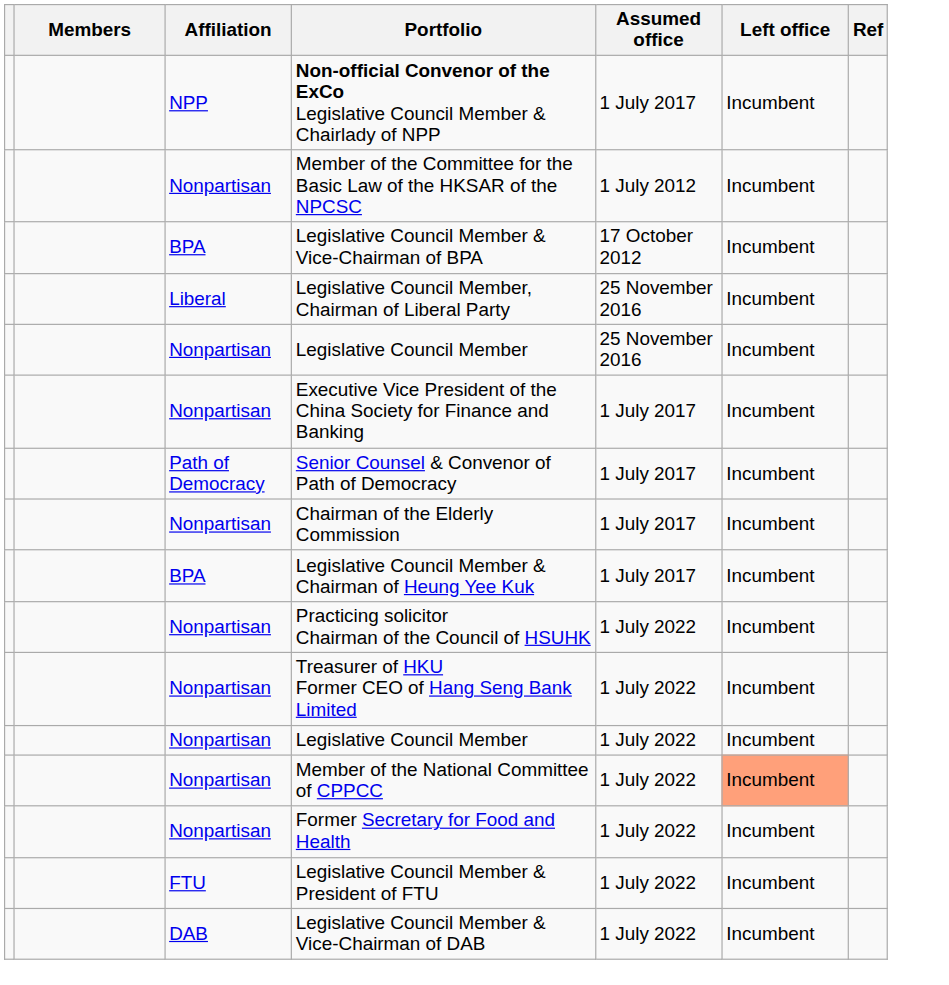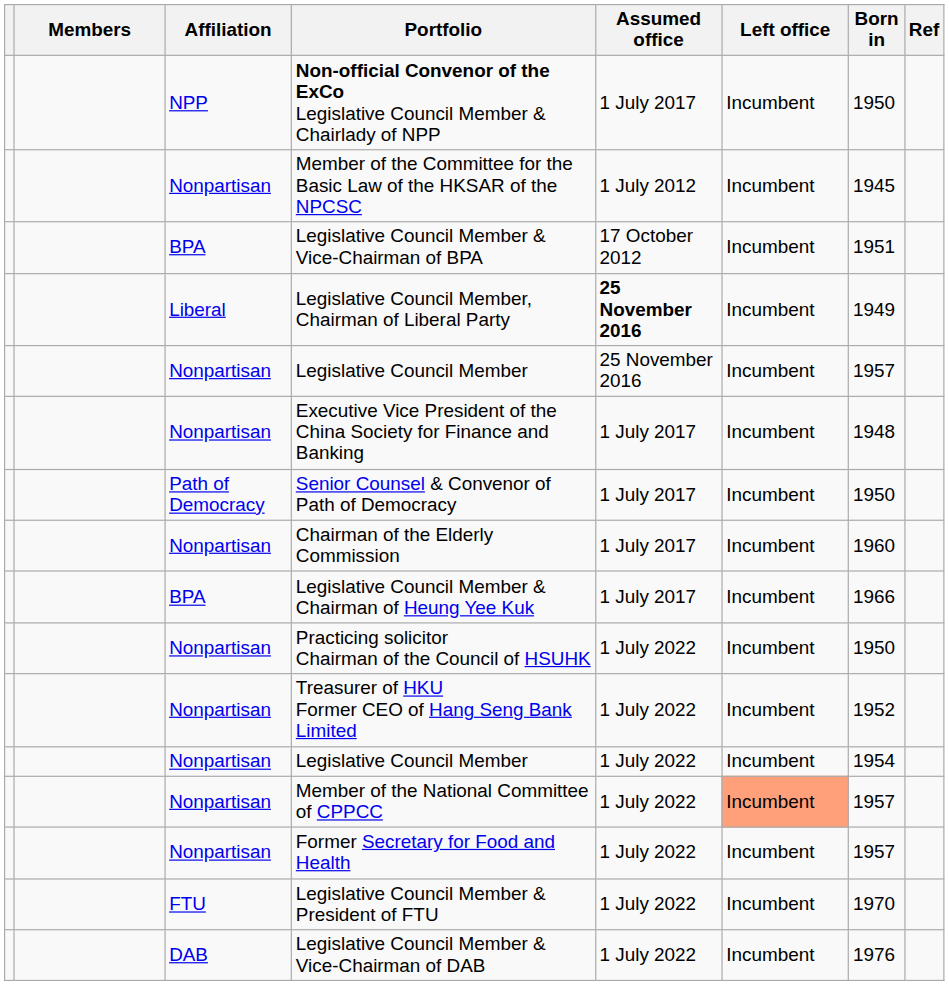+ column: (877, 30)
(656, 298) normal -> (646, 309) bold
